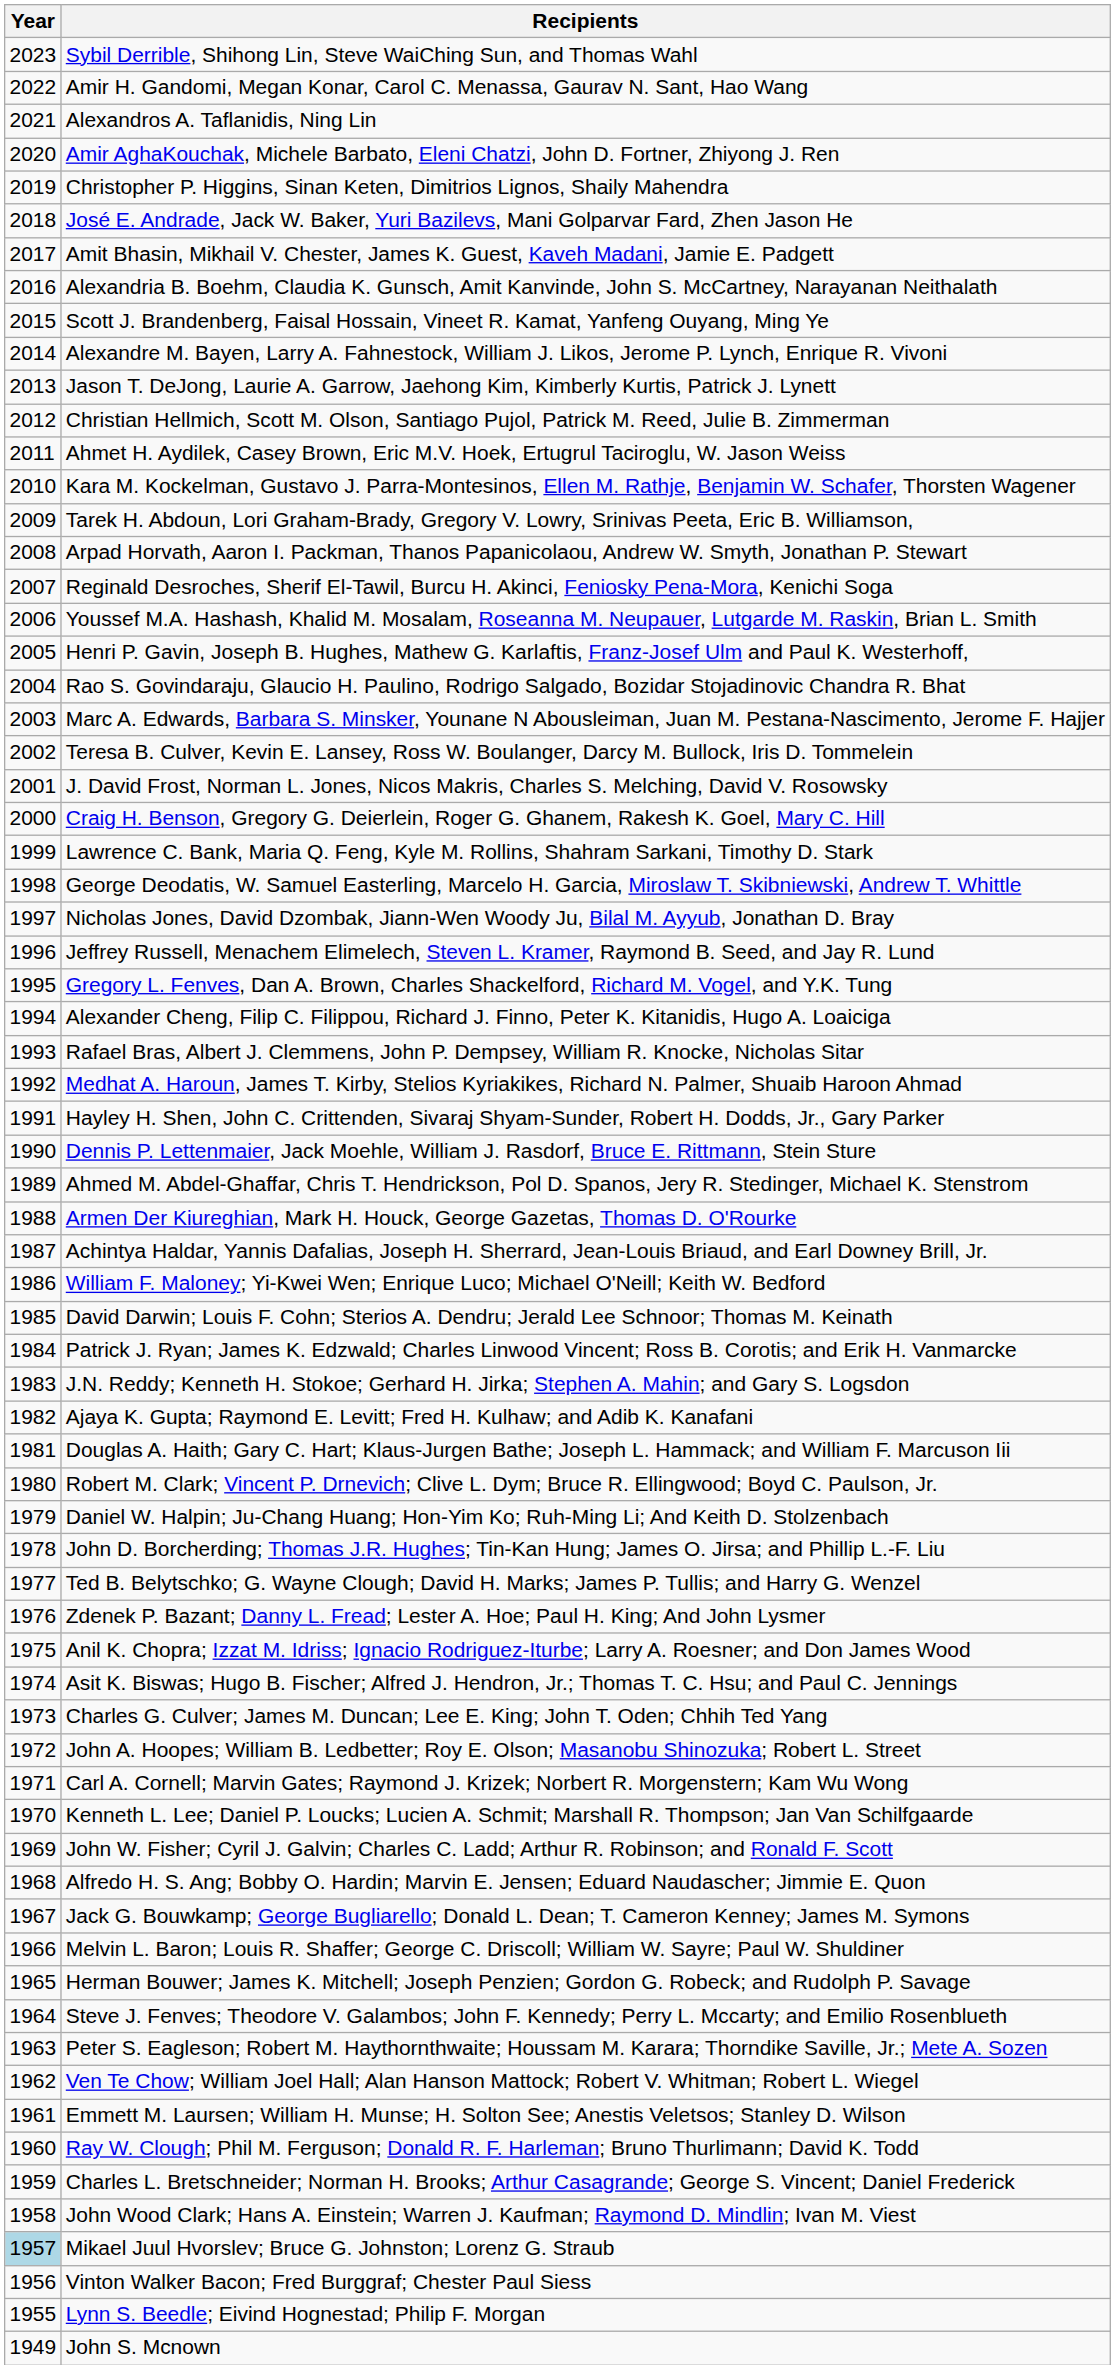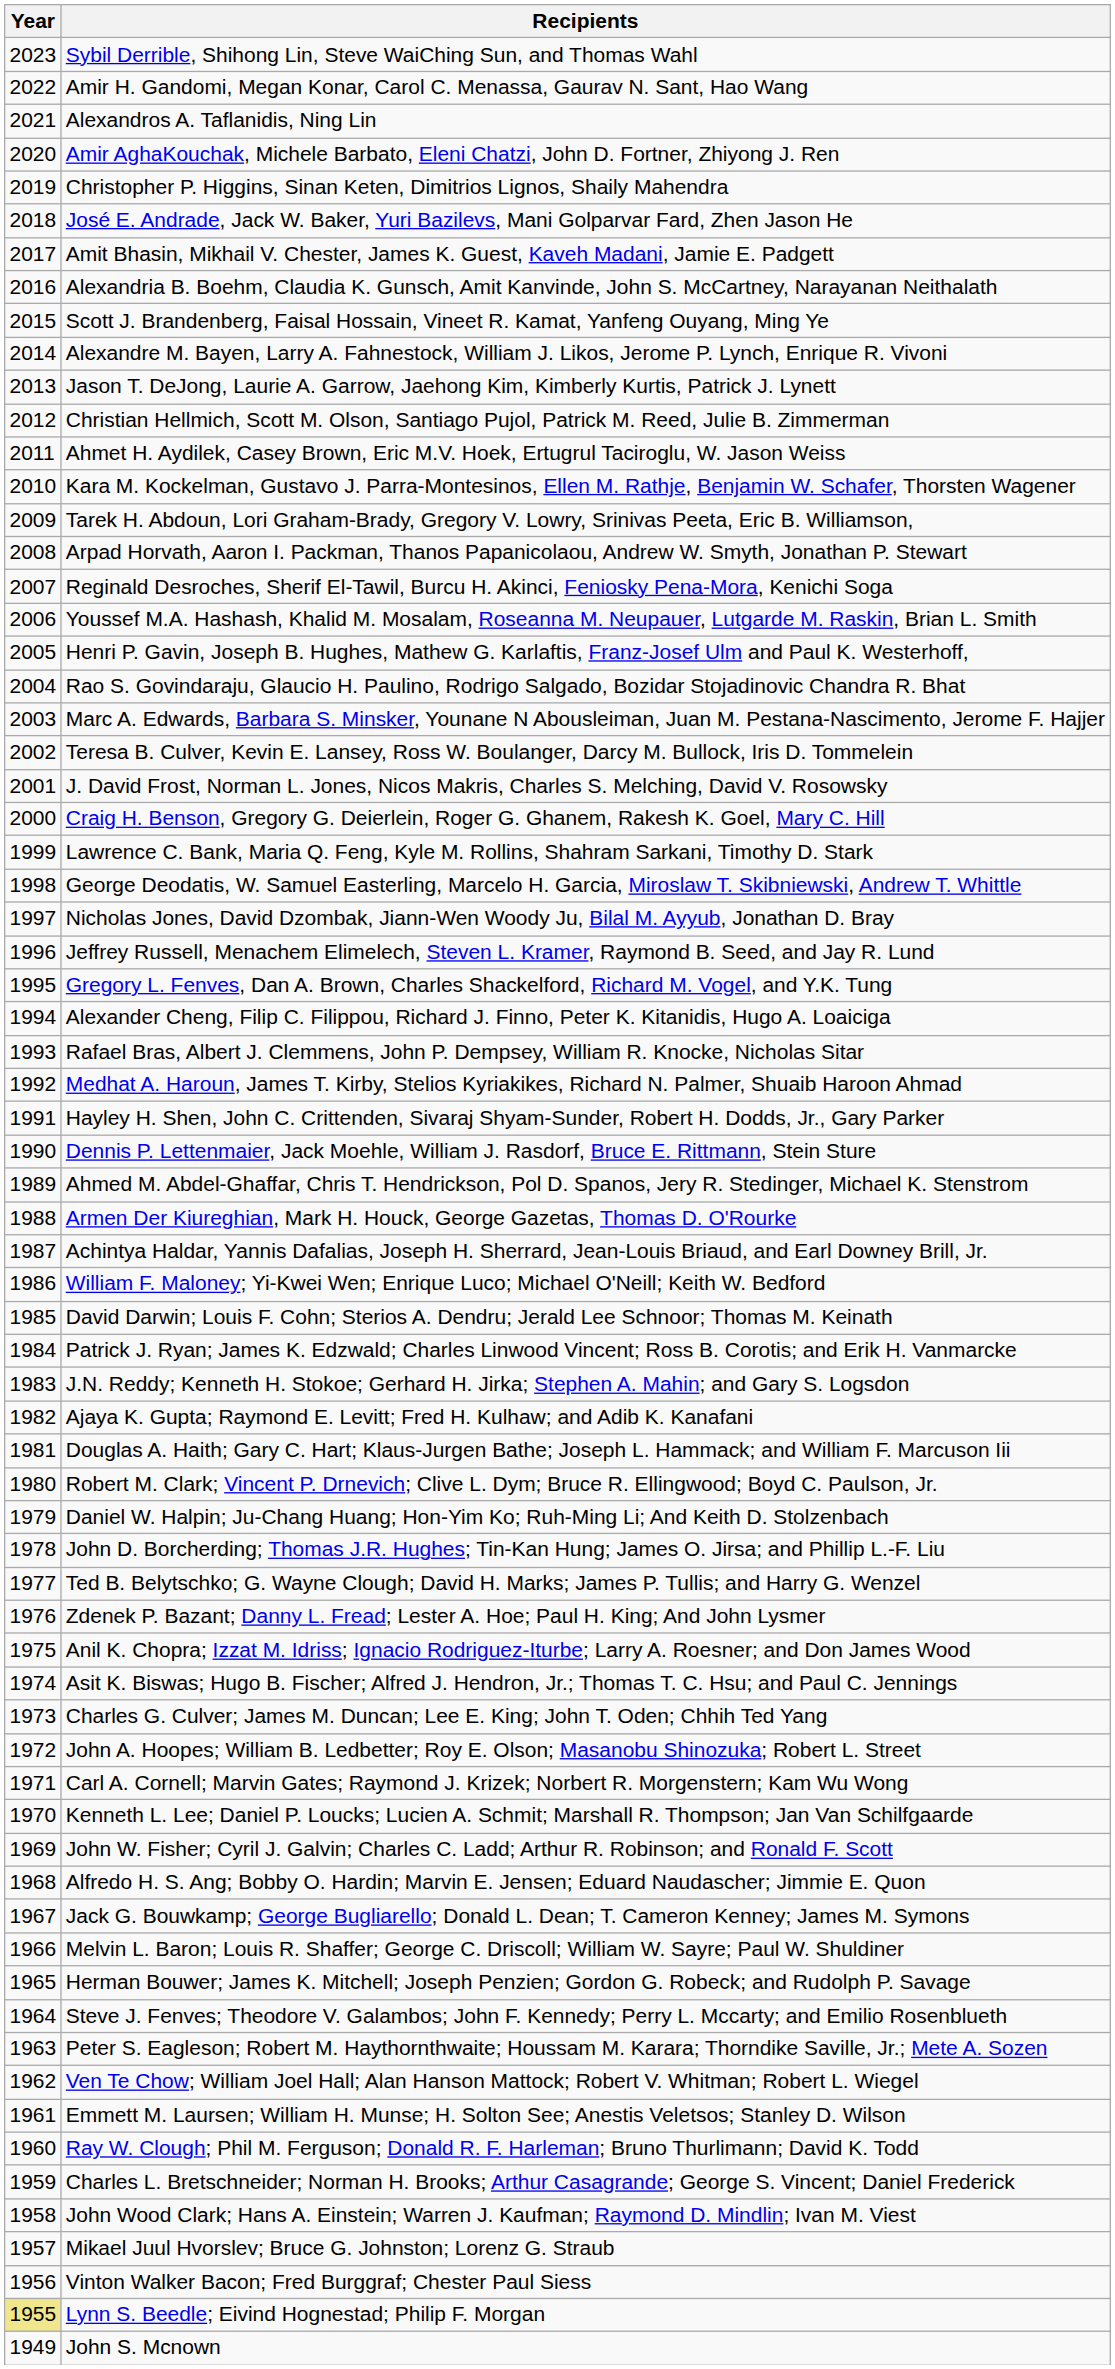(33, 2248) lightblue background -> (33, 2248) no background
(33, 2314) no background -> (33, 2314) khaki background
